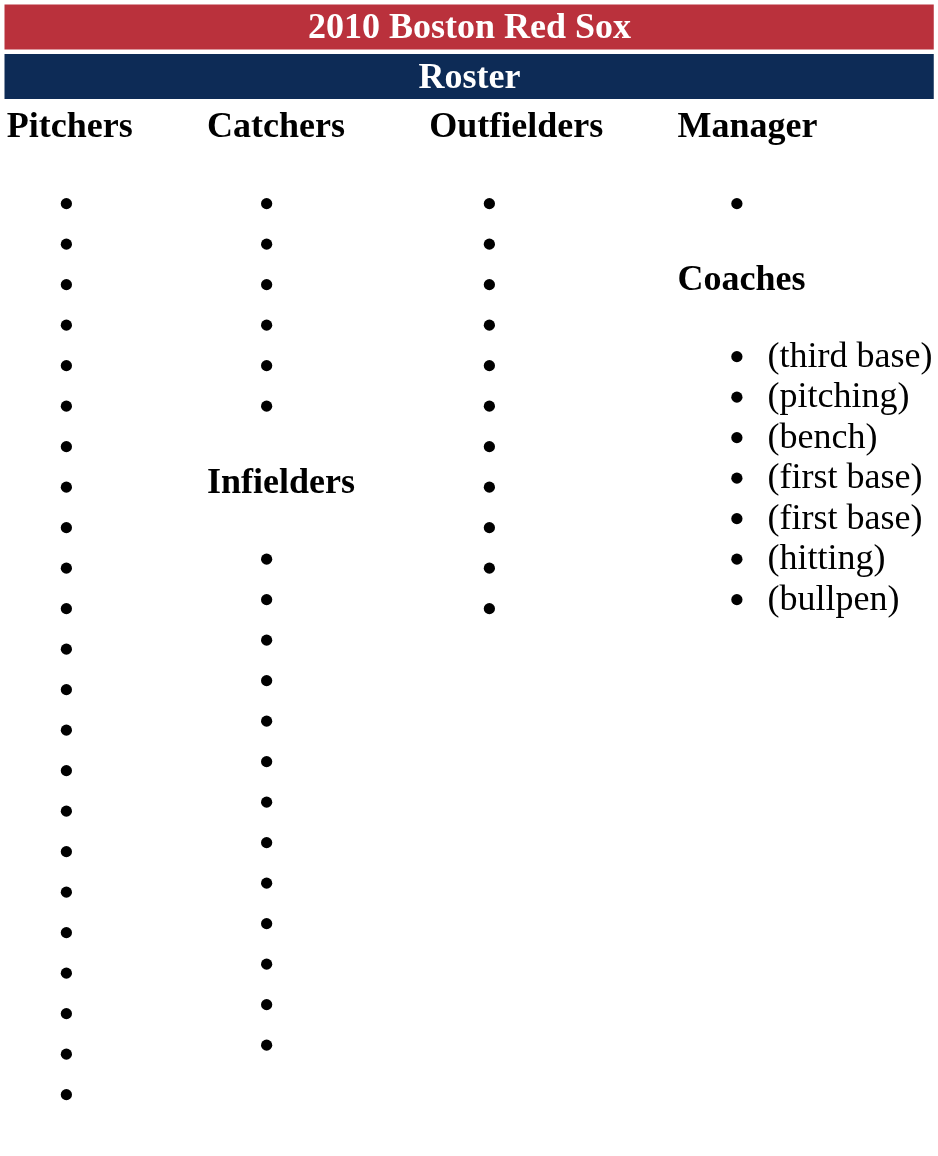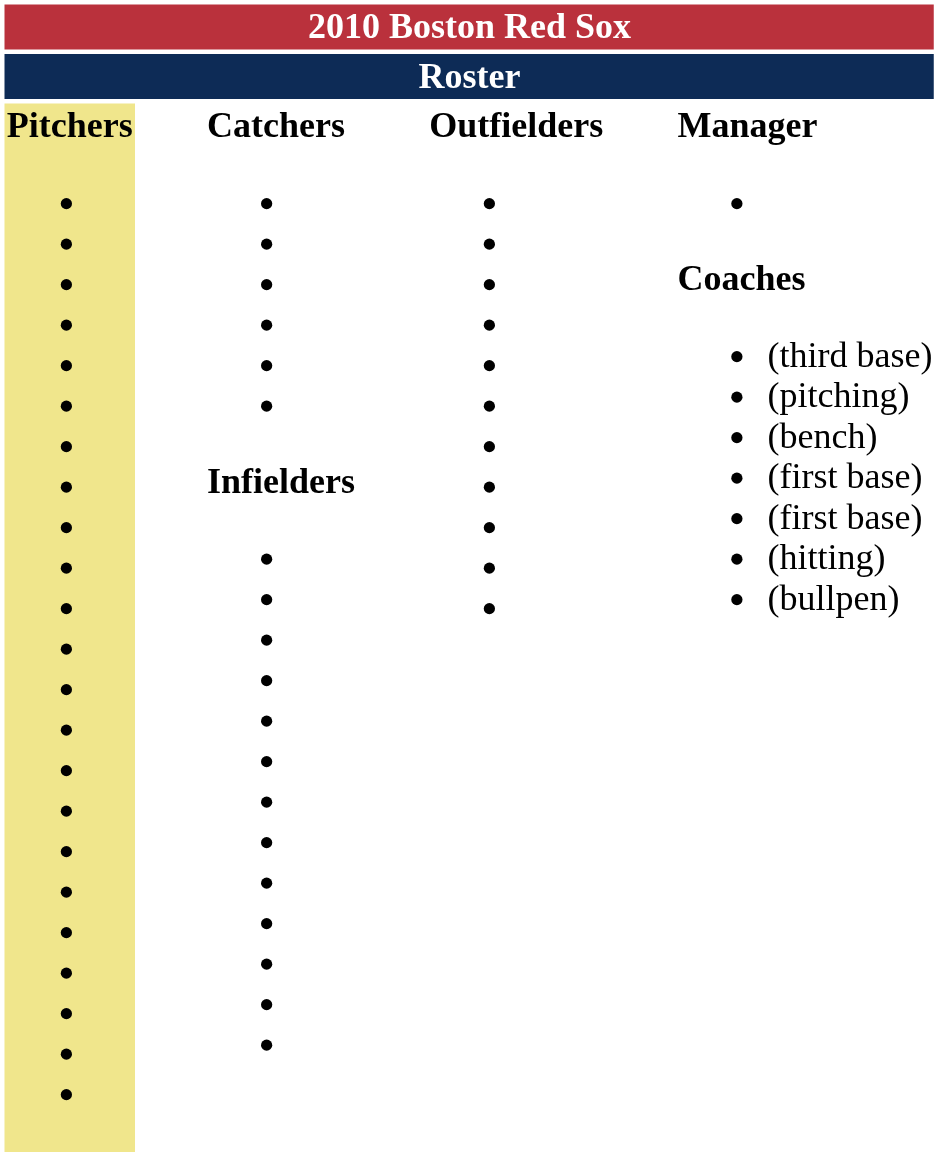(70, 610) no background -> (70, 610) khaki background
